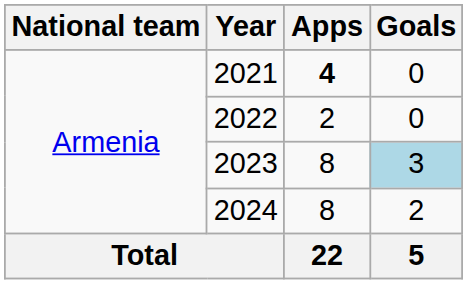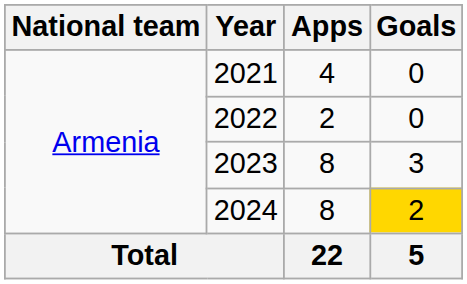(327, 73) bold -> (327, 73) normal
(416, 164) lightblue background -> (416, 164) no background
(416, 210) no background -> (416, 210) gold background
